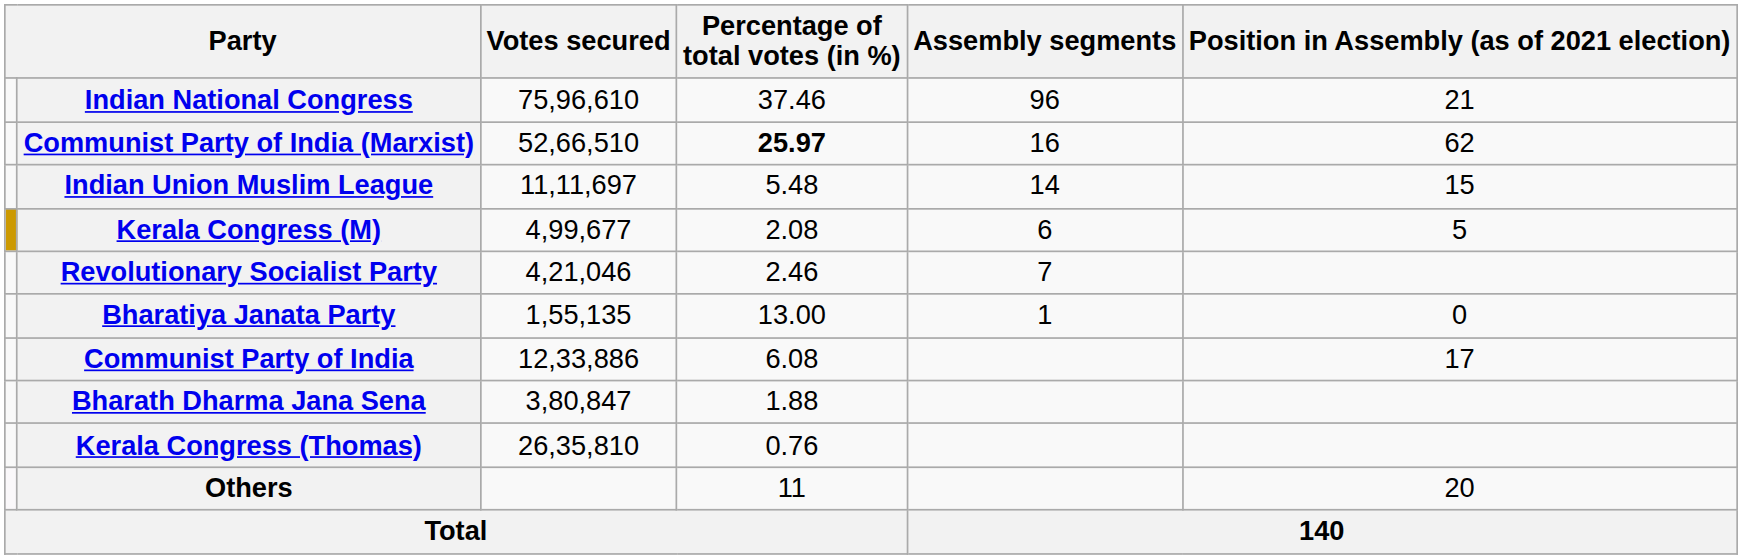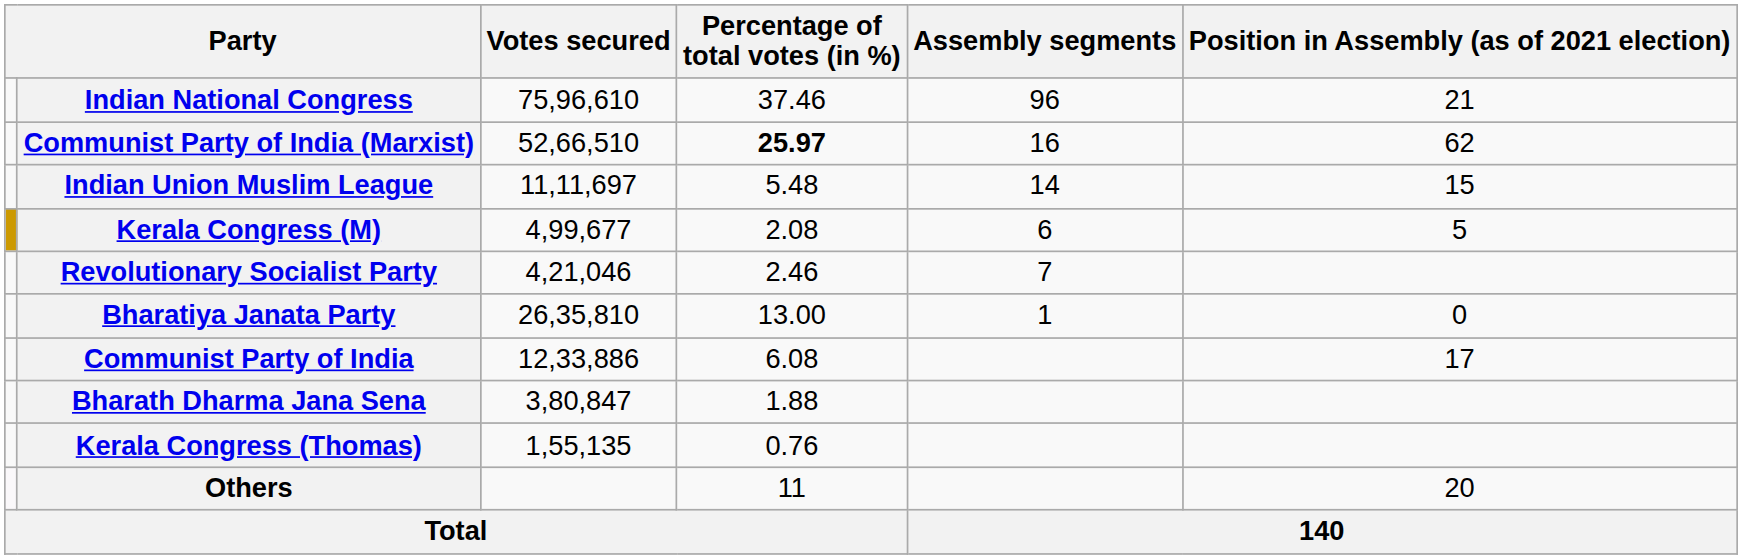(579, 315) 1,55,135 -> (579, 315) 26,35,810
(579, 444) 26,35,810 -> (579, 444) 1,55,135
